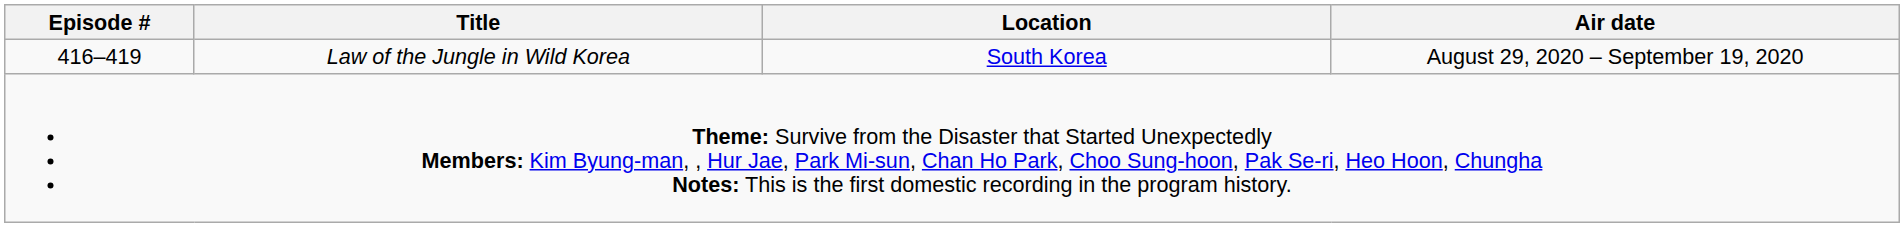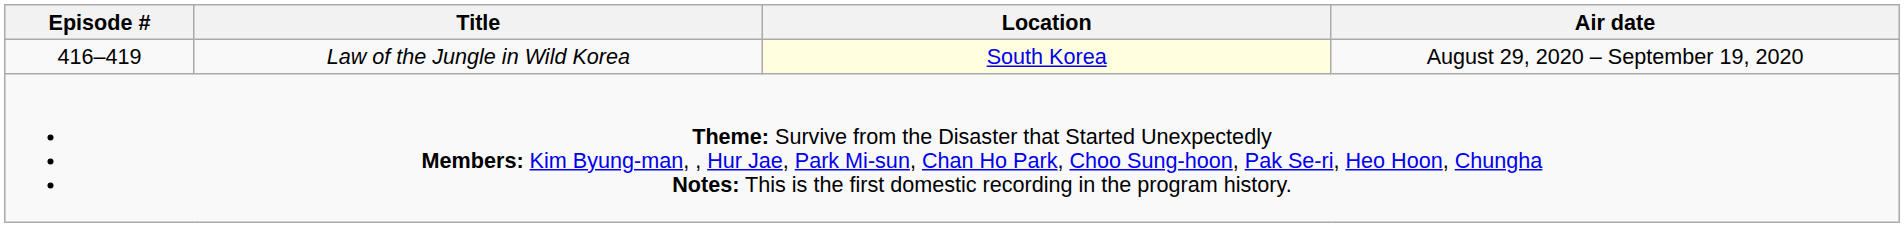(1047, 56) no background -> (1047, 56) lightyellow background
